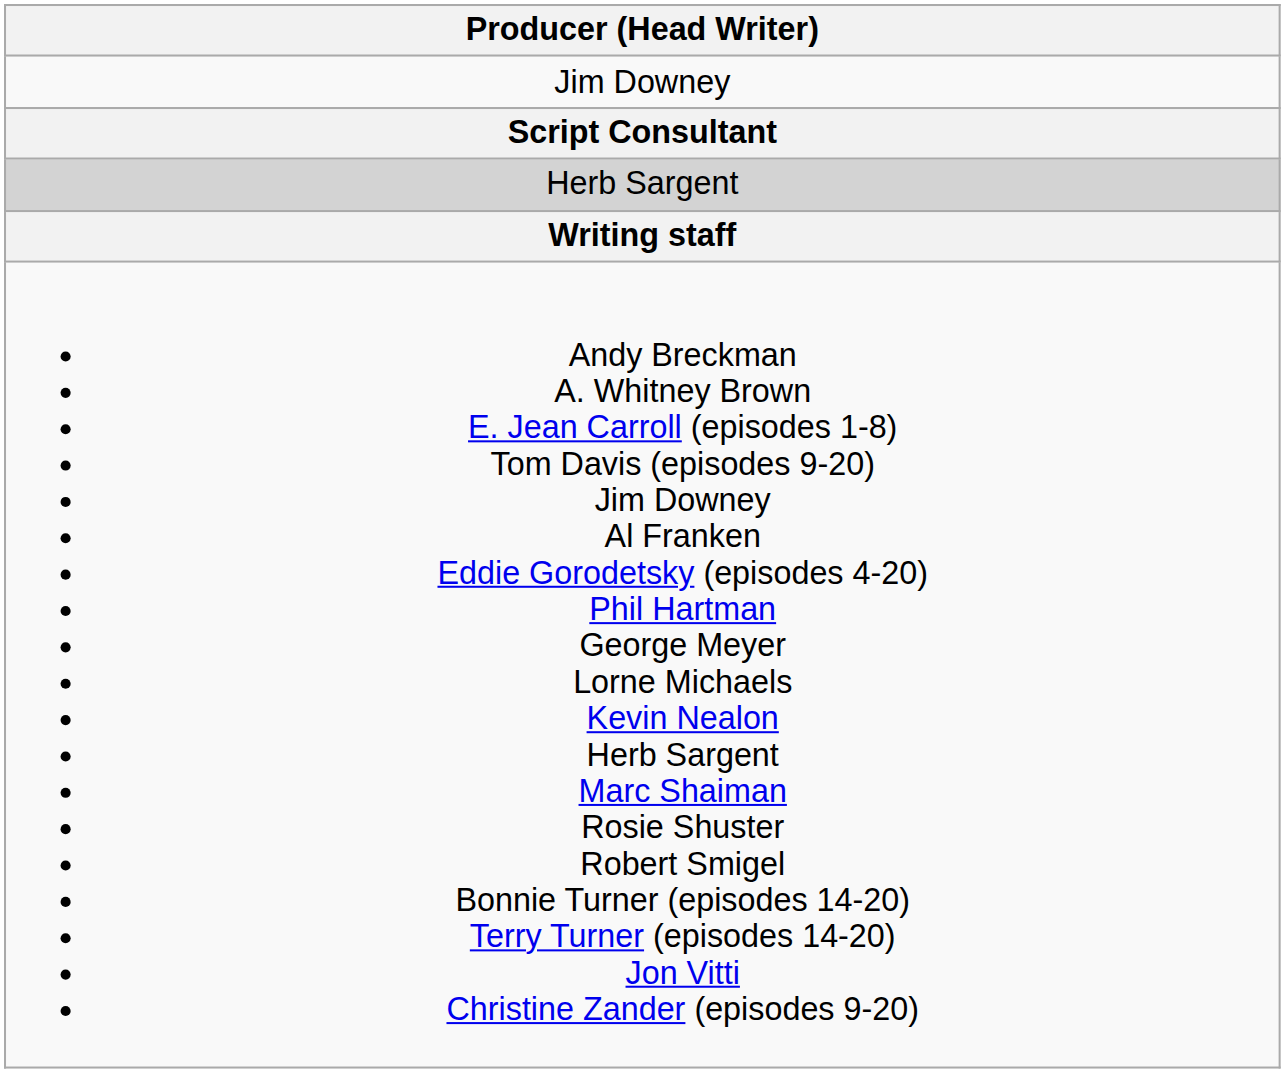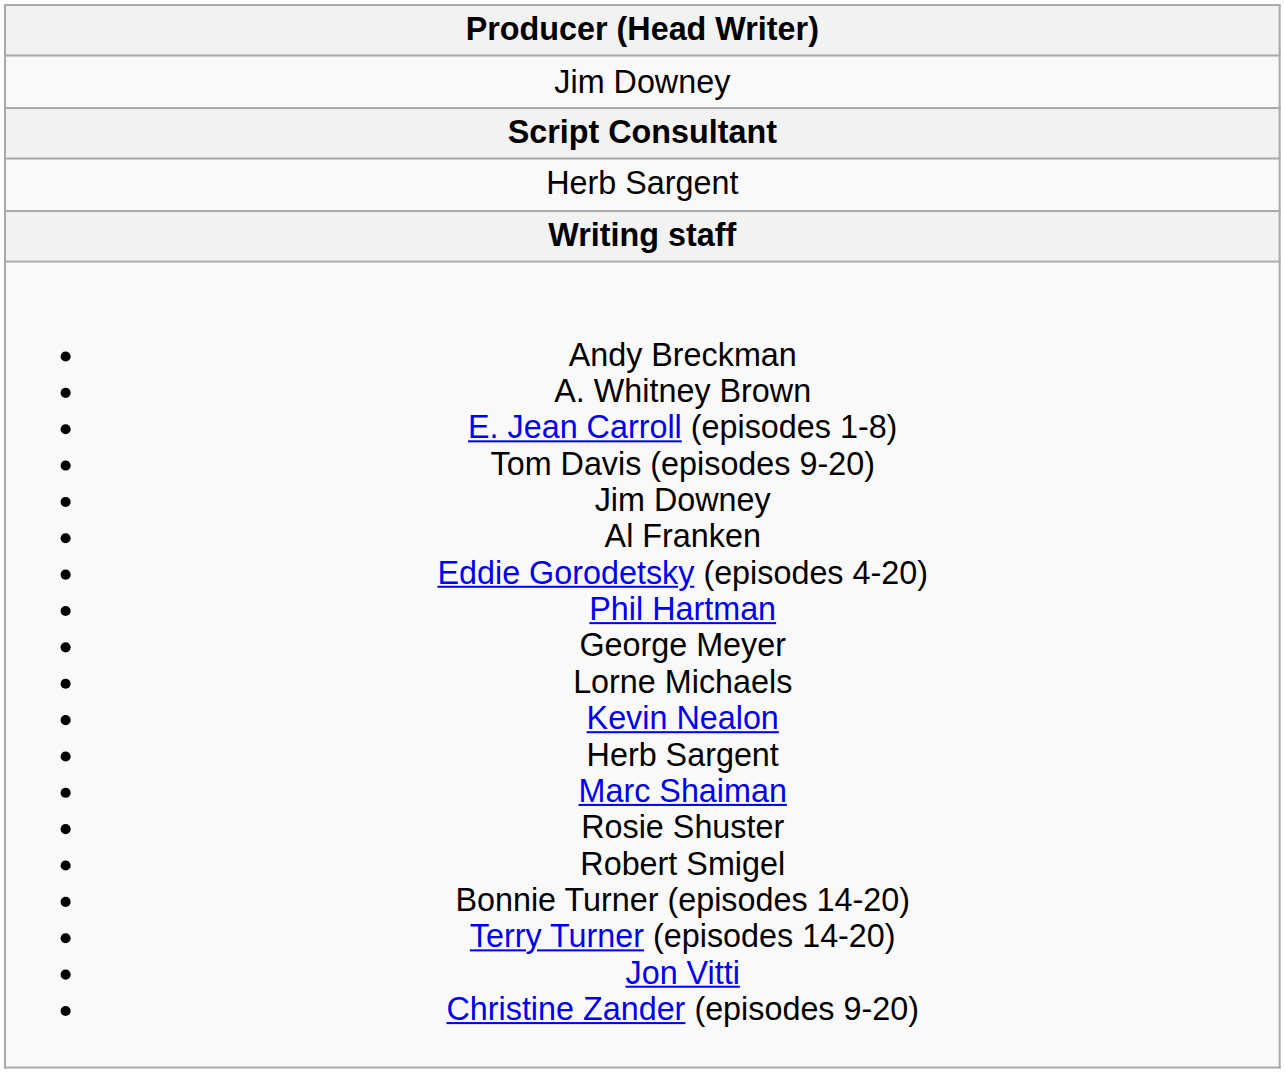(642, 183) lightgrey background -> (642, 183) no background
